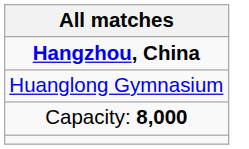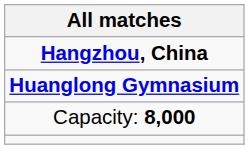(116, 85) normal -> (124, 85) bold
